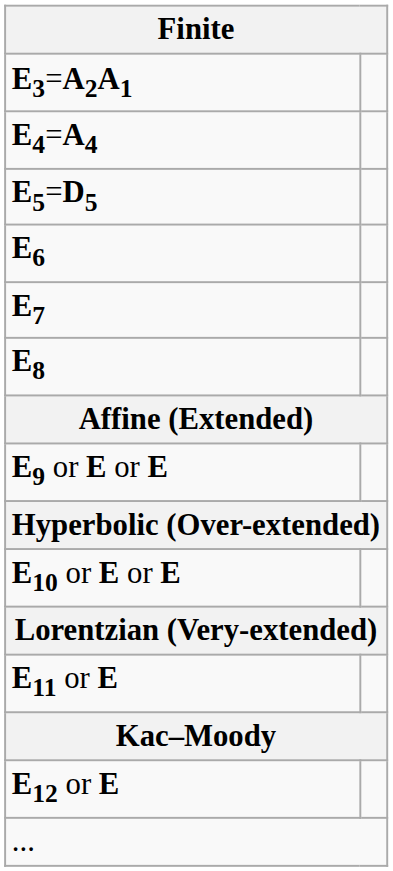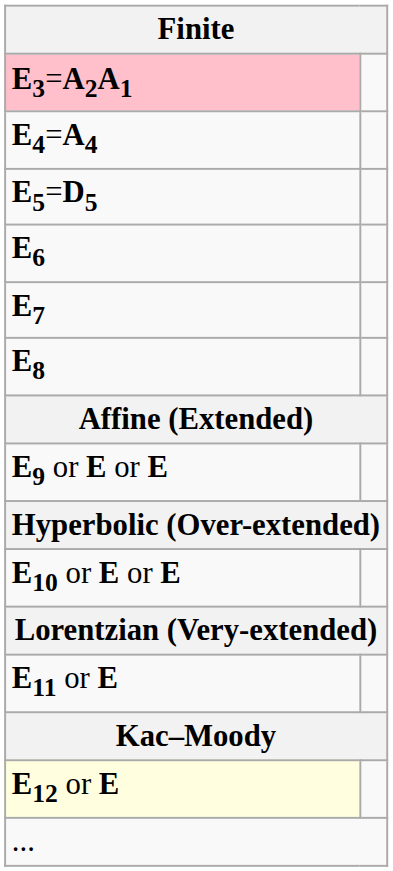(72, 82) no background -> (72, 82) pink background
(66, 788) no background -> (66, 788) lightyellow background
